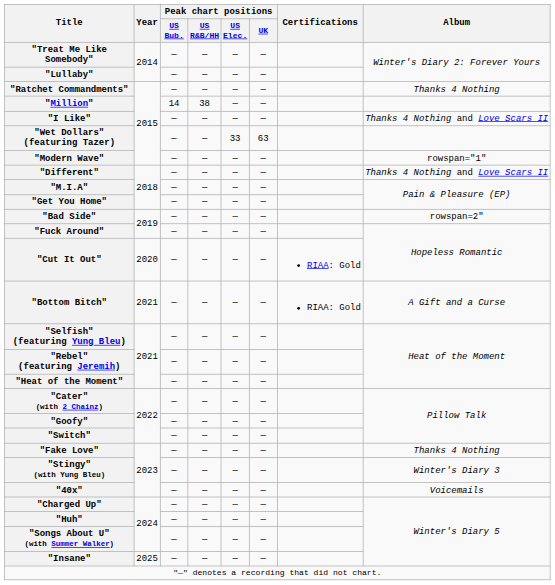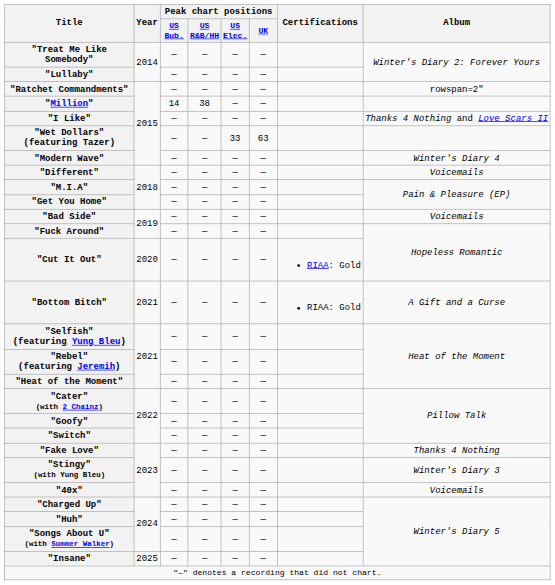(457, 89) Thanks 4 Nothing -> (457, 89) rowspan=2"
(457, 158) rowspan="1" -> (457, 158) Winter's Diary 4
(457, 173) Thanks 4 Nothing and Love Scars II -> (457, 173) Voicemails
(457, 216) rowspan=2" -> (457, 216) Voicemails
